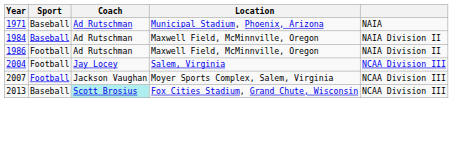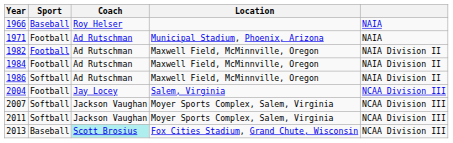+ row: (16, 24)
(50, 24) Baseball -> (50, 38) Football
+ row: (16, 51)
(50, 38) Baseball -> (50, 64) Football
(50, 51) Football -> (50, 78) Softball
(50, 78) Football -> (50, 104) Softball
+ row: (16, 118)
